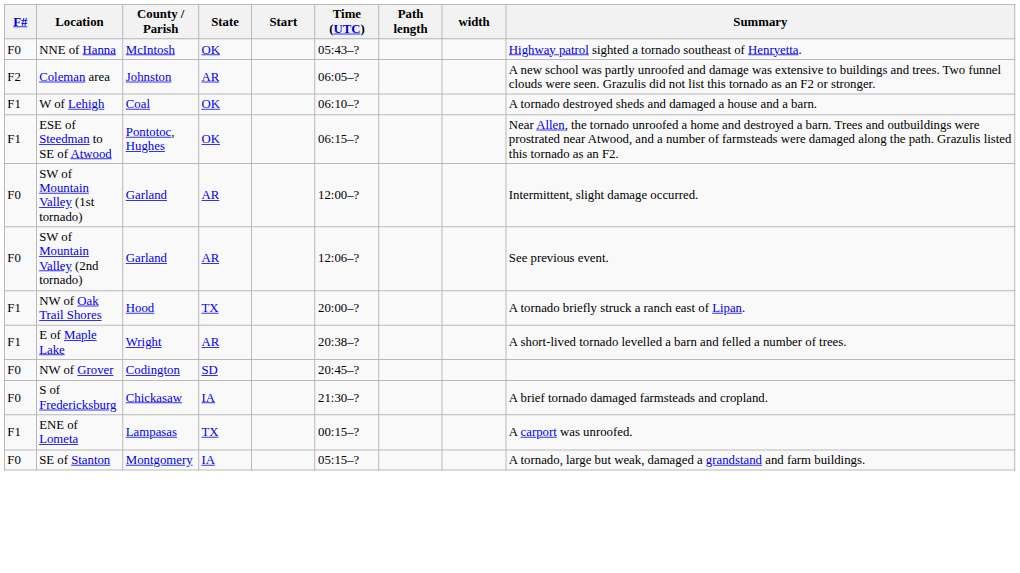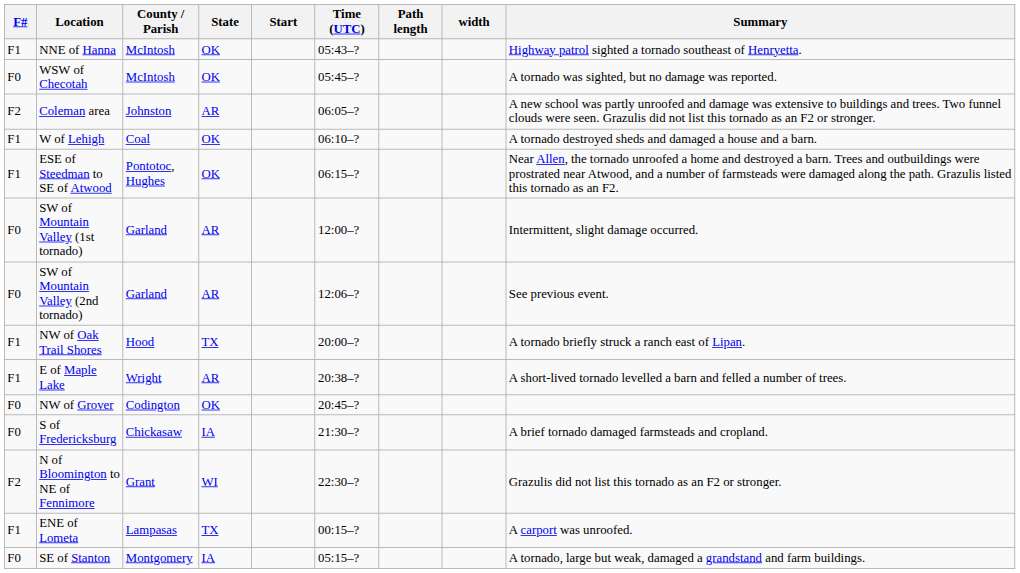(14, 49) F0 -> (14, 49) F1
+ row: (63, 76)
(210, 370) SD -> (211, 404) OK
+ row: (80, 481)
